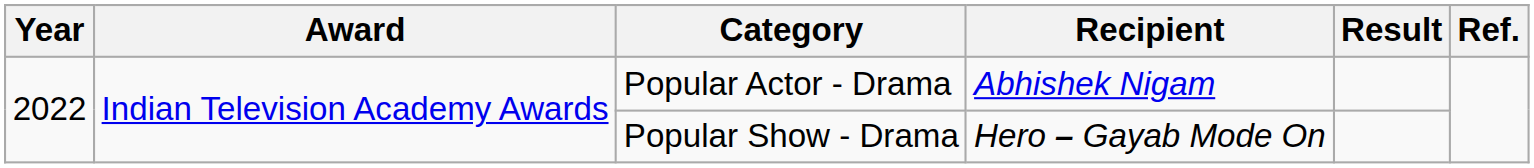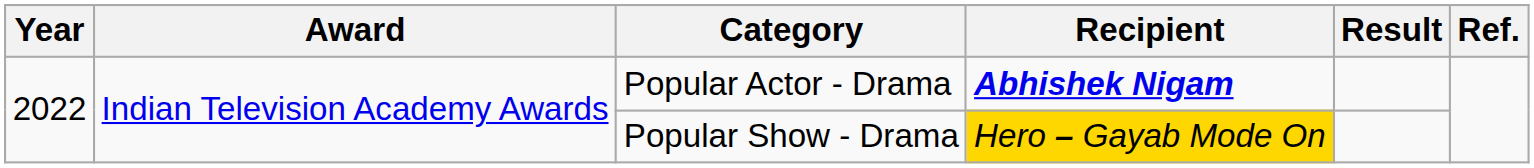(1095, 83) normal -> (1104, 83) bold
(1150, 135) no background -> (1150, 135) gold background
